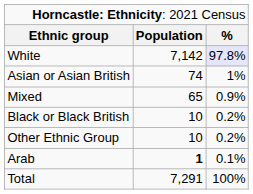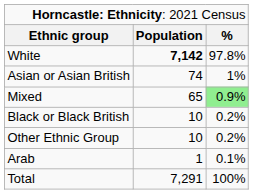(187, 55) normal -> (187, 55) bold
(227, 55) lavender background -> (227, 55) no background
(231, 96) no background -> (231, 96) lightgreen background
(199, 158) bold -> (199, 158) normal
